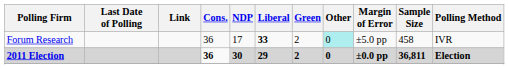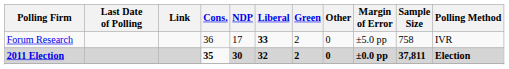(328, 39) paleturquoise background -> (328, 39) no background
(406, 39) 458 -> (406, 39) 758
(208, 55) 36 -> (208, 55) 35
(263, 55) 29 -> (263, 55) 32
(412, 55) 36,811 -> (412, 55) 37,811
